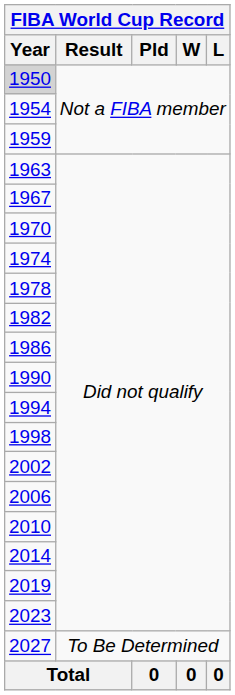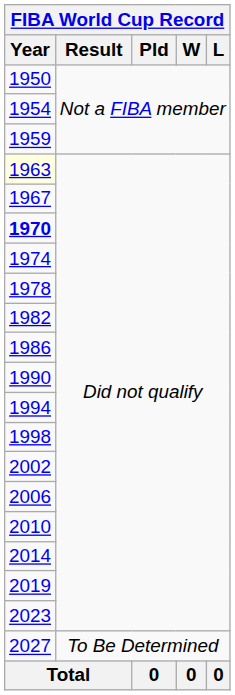(30, 80) lightgrey background -> (30, 80) no background
(30, 169) no background -> (30, 169) lightyellow background
(30, 229) normal -> (30, 229) bold
